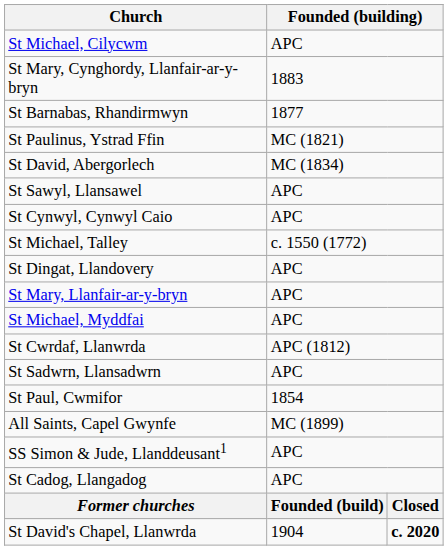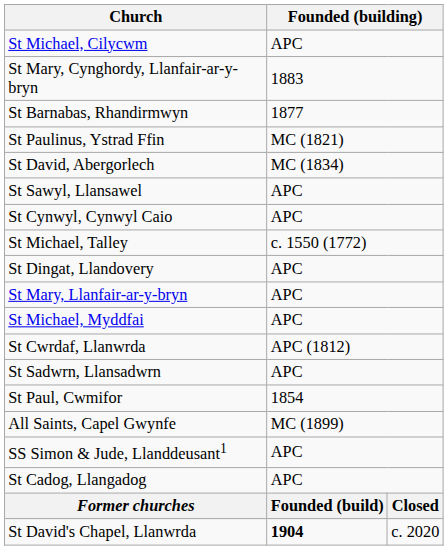(287, 531) normal -> (287, 531) bold
(415, 531) bold -> (415, 531) normal
